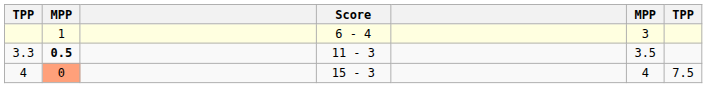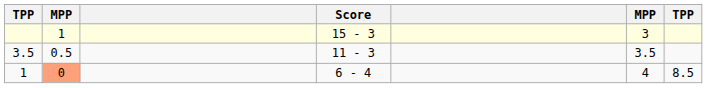(353, 34) 6 - 4 -> (353, 34) 15 - 3
(23, 53) 3.3 -> (23, 53) 3.5
(61, 53) bold -> (61, 53) normal
(23, 73) 4 -> (23, 73) 1
(353, 73) 15 - 3 -> (353, 73) 6 - 4
(683, 73) 7.5 -> (683, 73) 8.5
